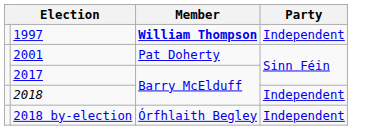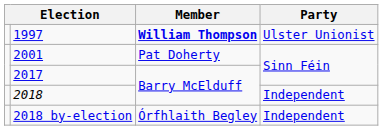(304, 35) Independent -> (319, 35) Ulster Unionist
